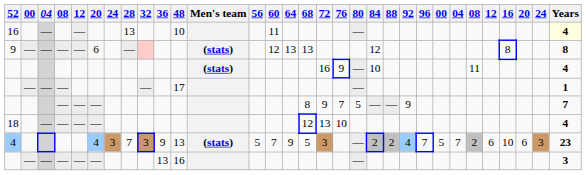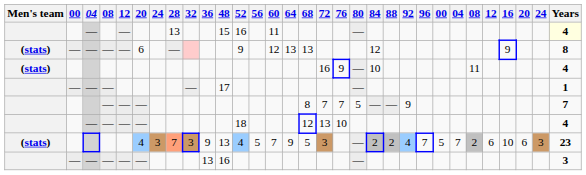columns swapped: (218, 13) <-> (13, 13)
(179, 31) 10 -> (224, 31) 15
(508, 49) 8 -> (508, 49) 9
(325, 105) 9 -> (325, 105) 7
(129, 142) no background -> (174, 142) lightsalmon background
